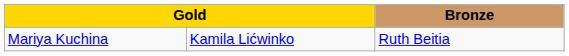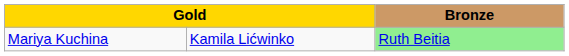(414, 39) no background -> (414, 39) lightgreen background
